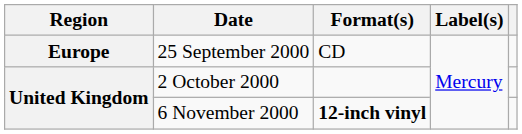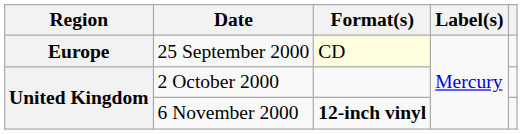(332, 50) no background -> (332, 50) lightyellow background
